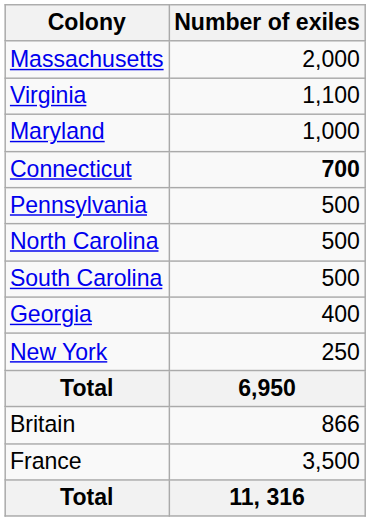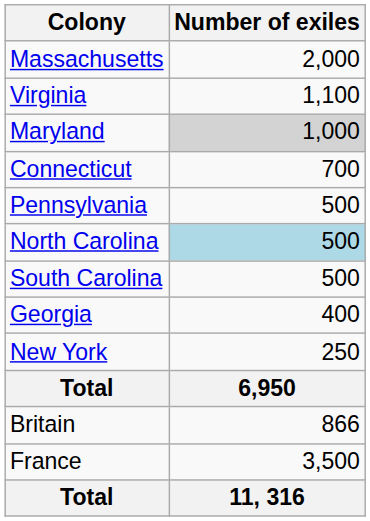(331, 132) no background -> (331, 132) lightgrey background
(341, 168) bold -> (341, 168) normal
(341, 242) no background -> (341, 242) lightblue background
